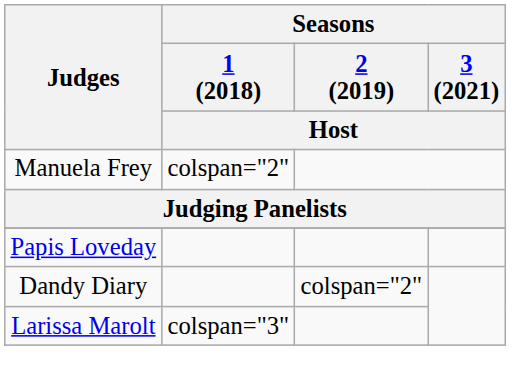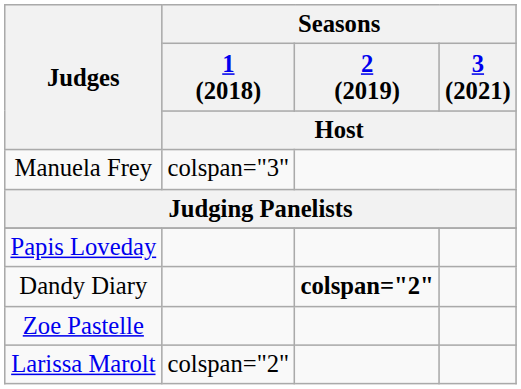(228, 168) colspan="2" -> (228, 168) colspan="3"
(361, 286) normal -> (367, 286) bold
+ row: (83, 325)
(228, 325) colspan="3" -> (228, 364) colspan="2"
